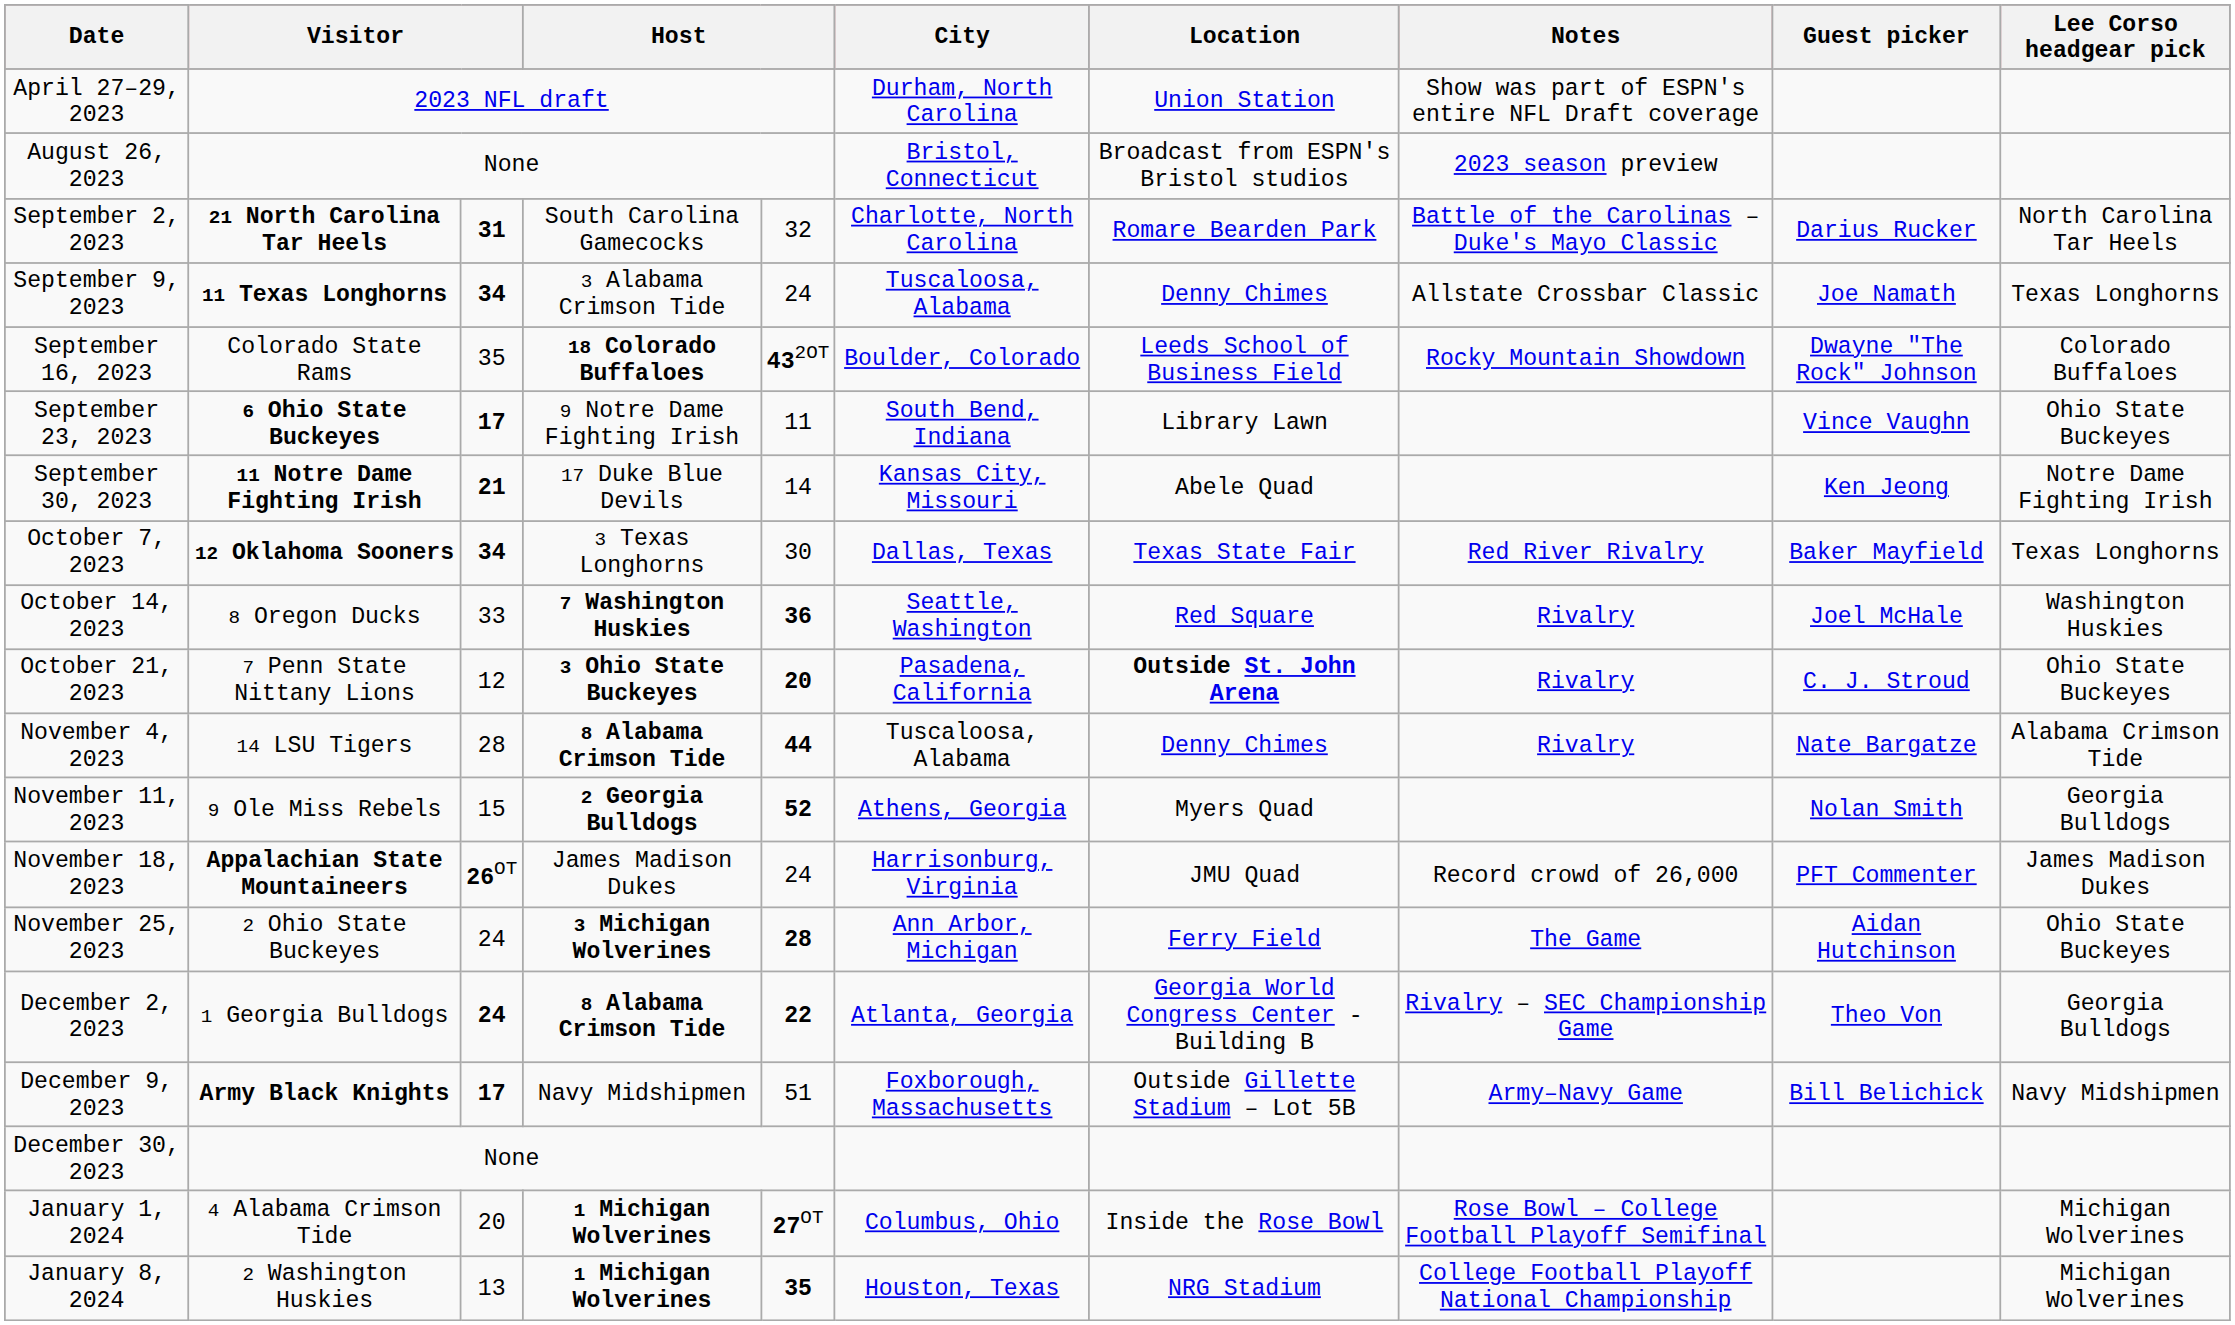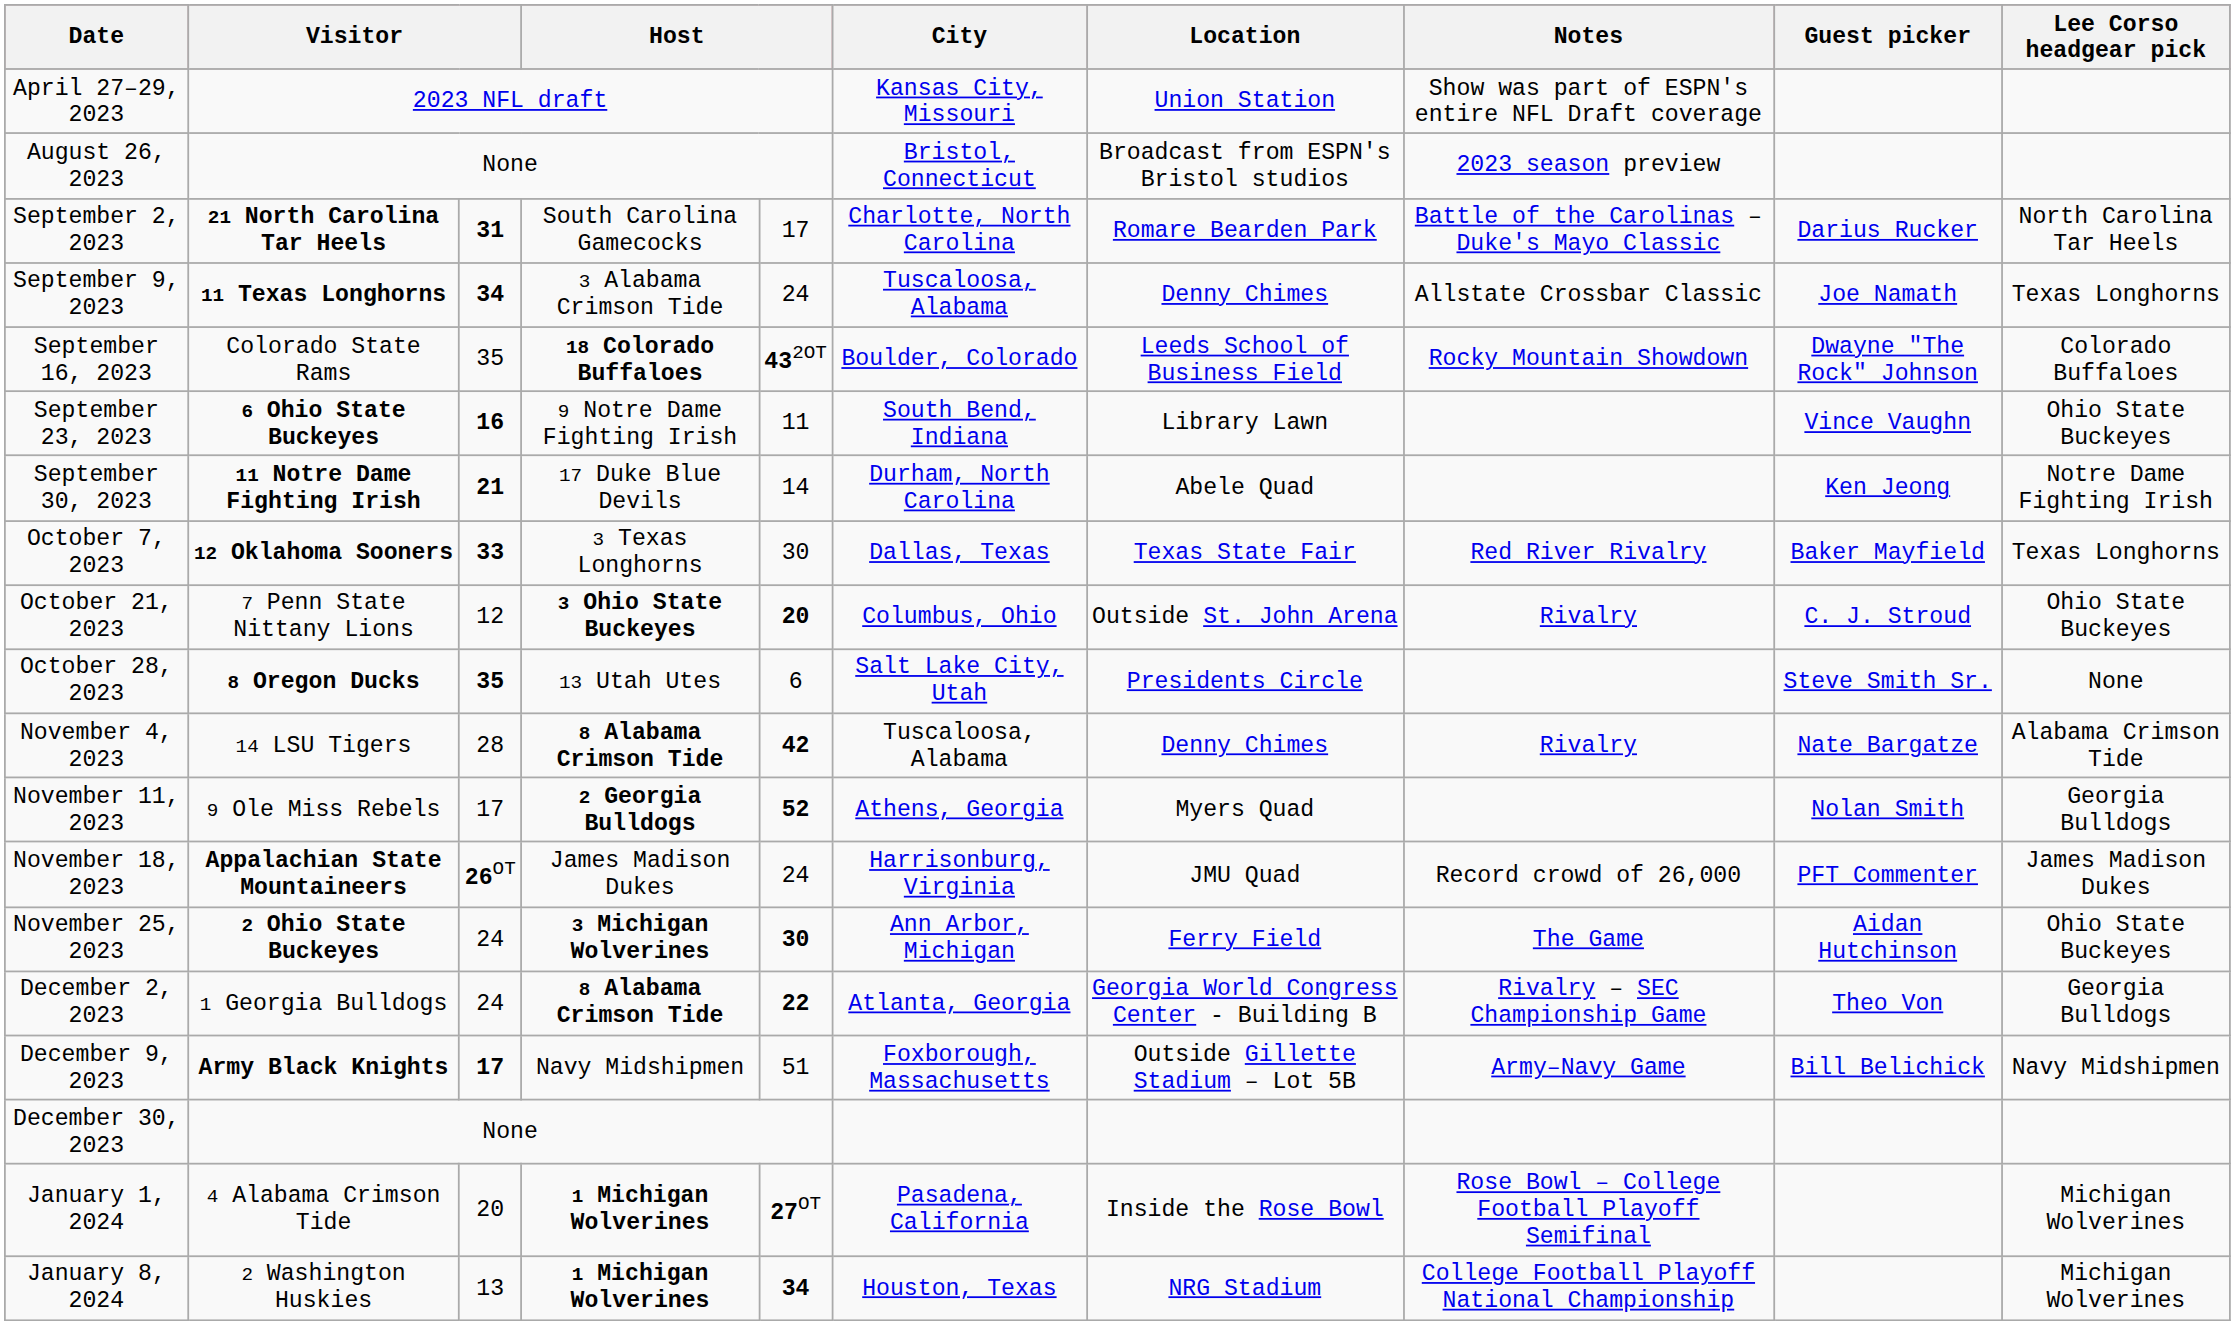(962, 102) Durham, North Carolina -> (959, 102) Kansas City, Missouri
(798, 230) 32 -> (796, 230) 17
(492, 424) 17 -> (490, 424) 16
(962, 488) Kansas City, Missouri -> (959, 488) Durham, North Carolina
(492, 552) 34 -> (490, 552) 33
- row: (97, 617)
(962, 681) Pasadena, California -> (959, 617) Columbus, Ohio
(1244, 681) bold -> (1245, 617) normal
+ row: (96, 681)
(798, 746) 44 -> (796, 746) 42
(492, 810) 15 -> (490, 810) 17
(325, 939) normal -> (324, 939) bold
(798, 939) 28 -> (796, 939) 30
(492, 1017) bold -> (490, 1003) normal
(962, 1223) Columbus, Ohio -> (959, 1210) Pasadena, California
(798, 1288) 35 -> (796, 1288) 34
